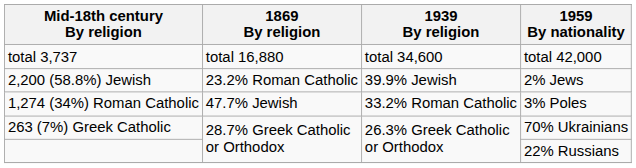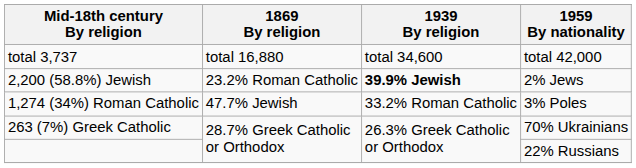(411, 80) normal -> (413, 80) bold
